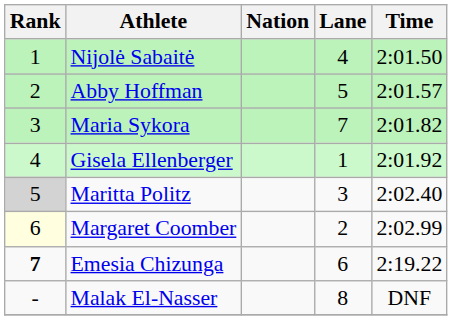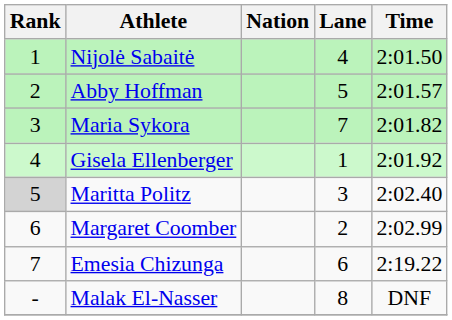(35, 228) lightyellow background -> (35, 228) no background
(35, 263) bold -> (35, 263) normal
